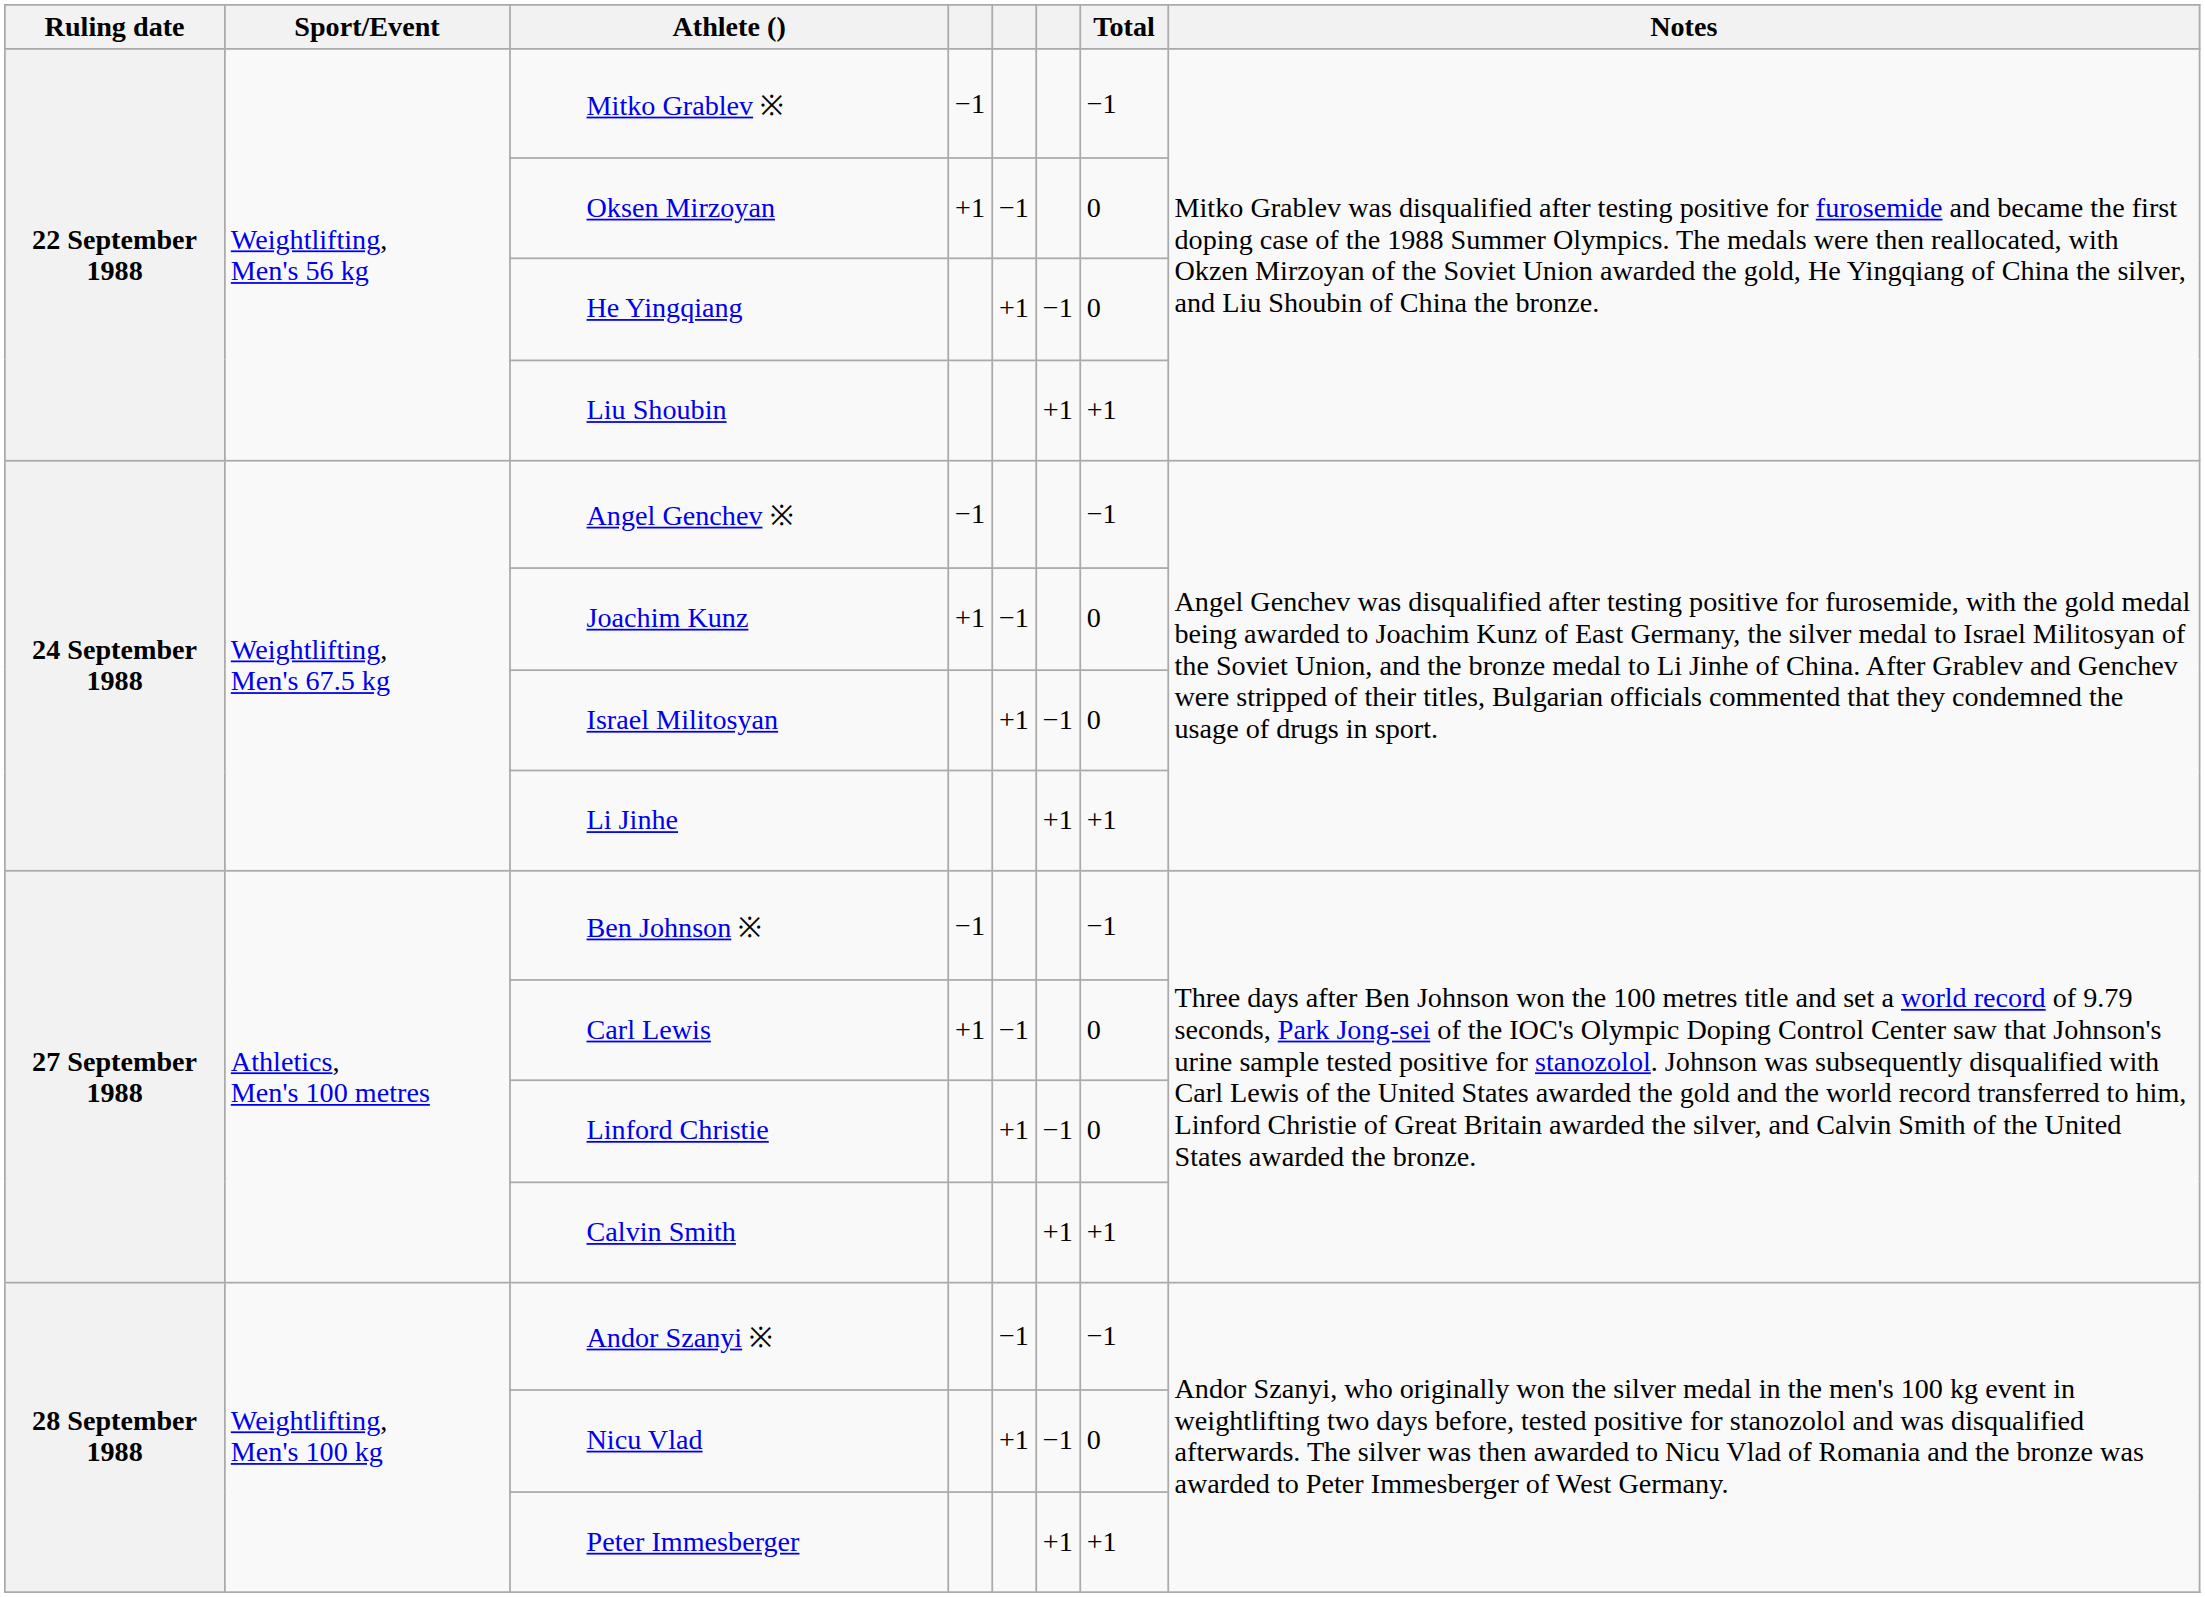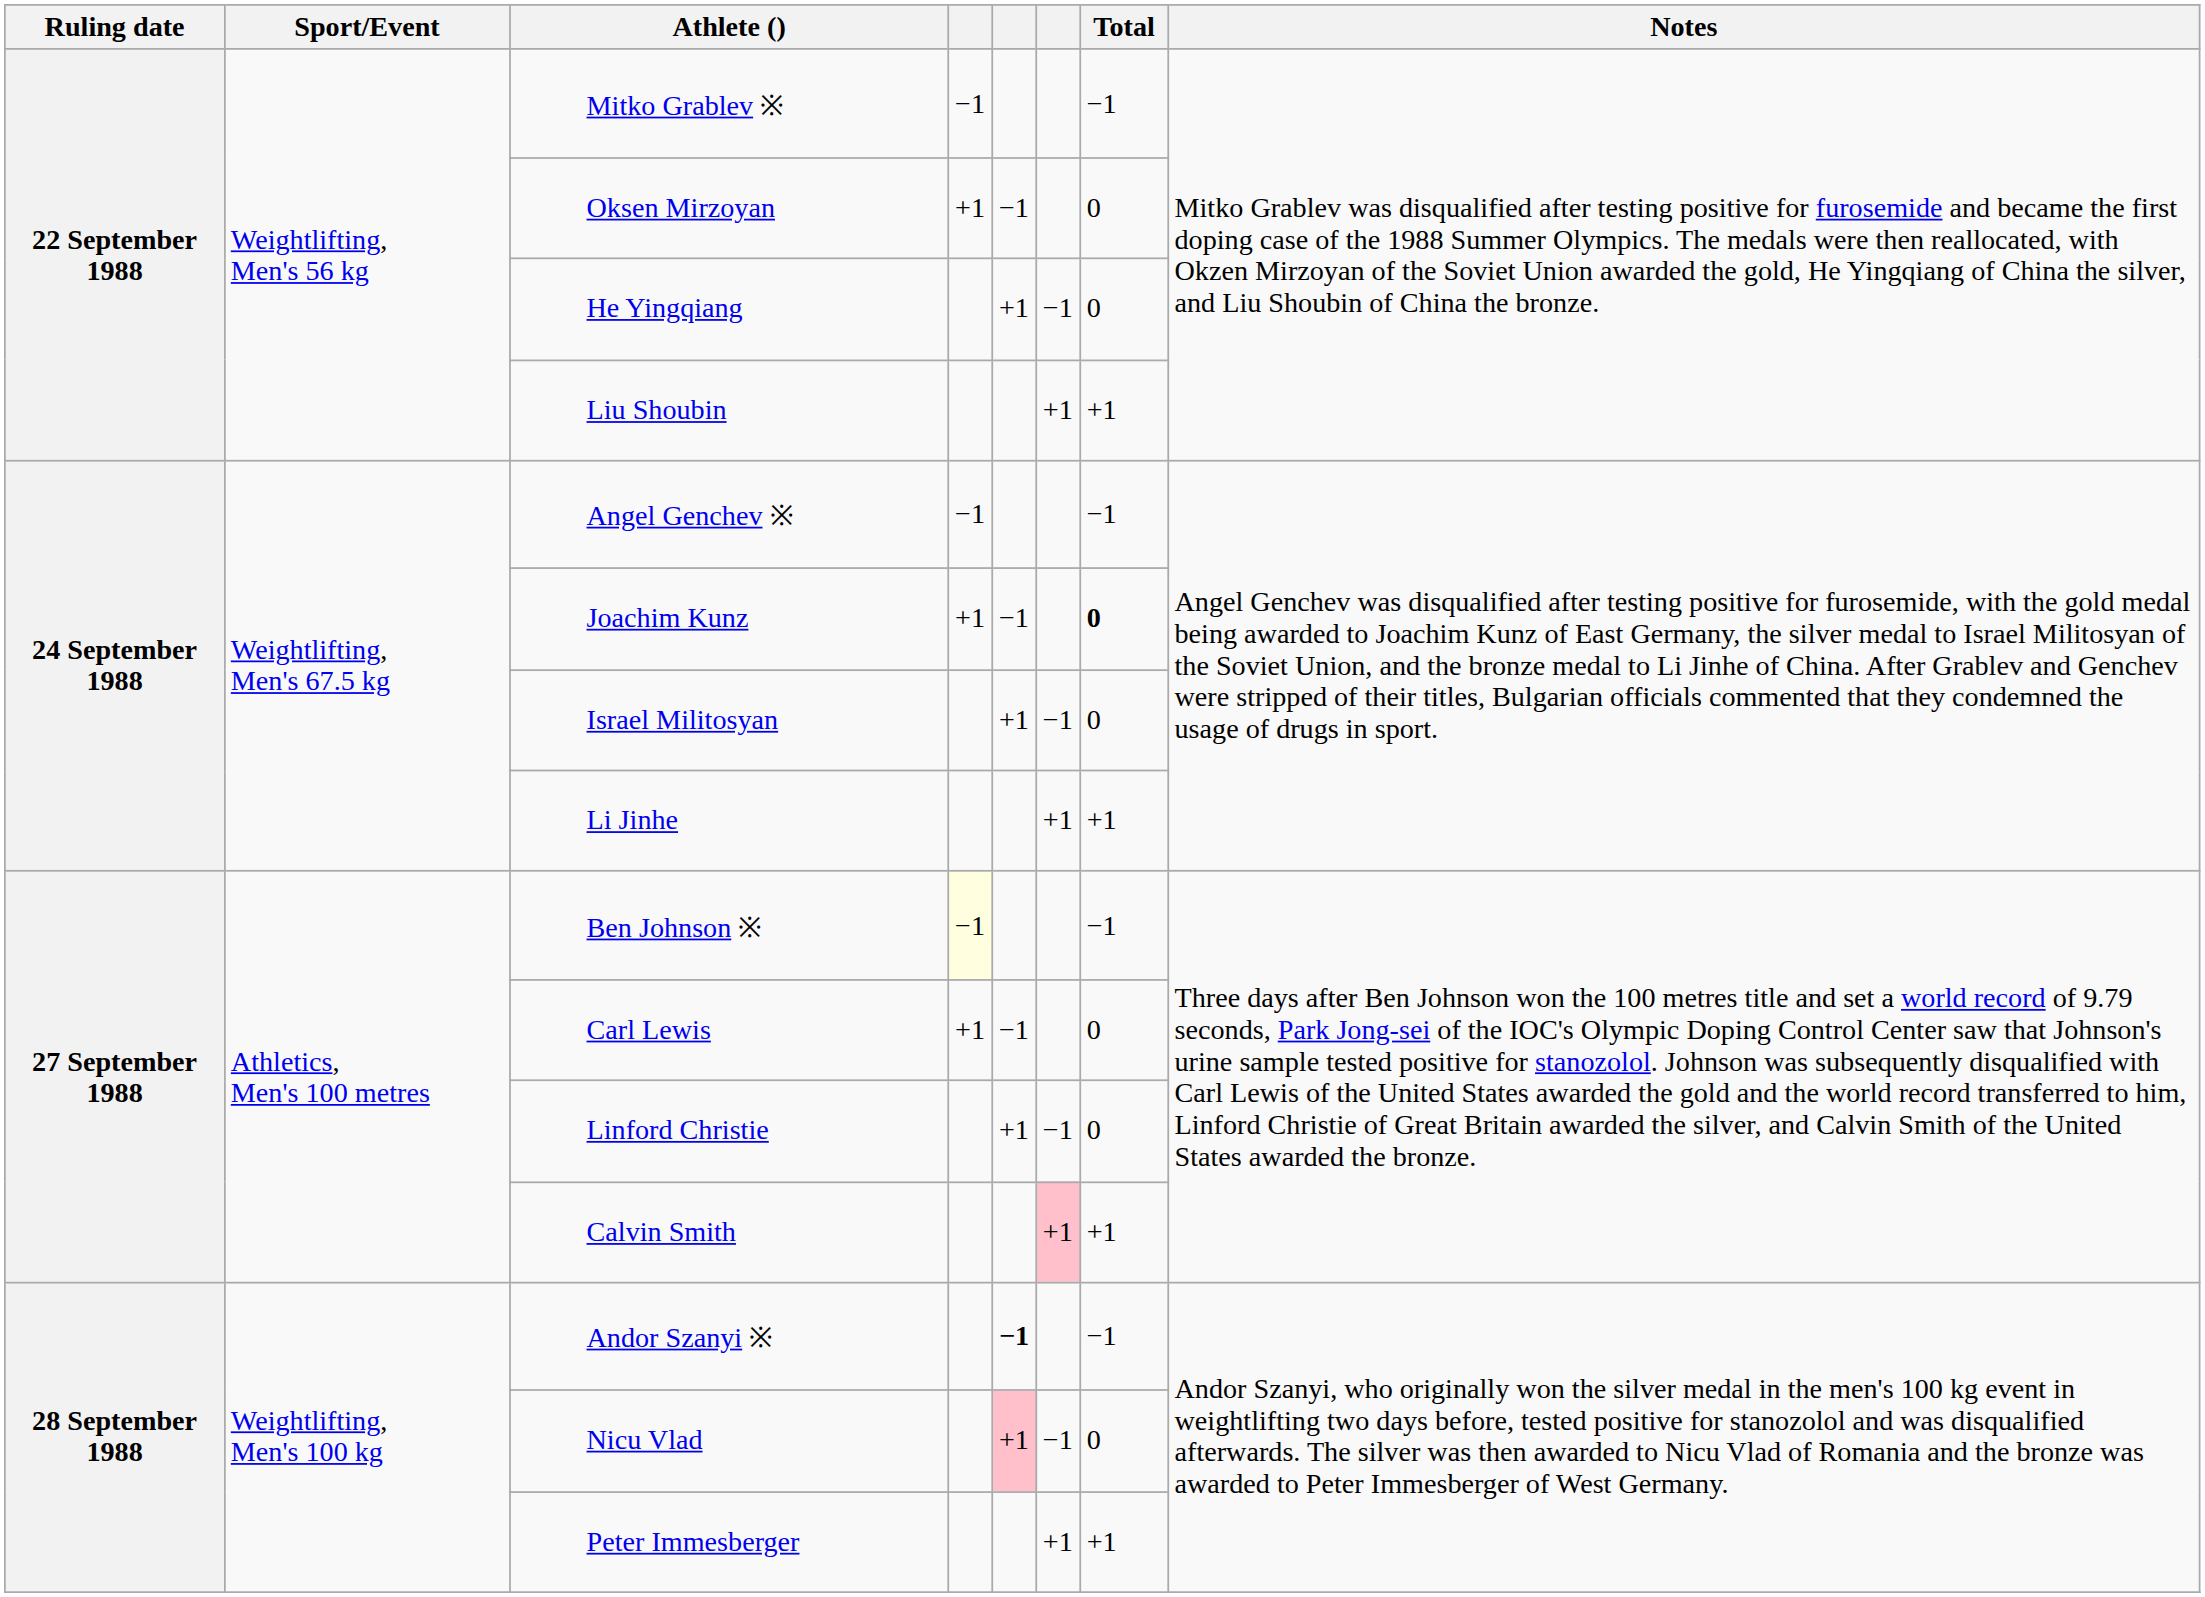(1094, 618) normal -> (1094, 618) bold
(970, 925) no background -> (970, 925) lightyellow background
(1058, 1231) no background -> (1058, 1231) pink background
(1014, 1336) normal -> (1014, 1336) bold
(1014, 1440) no background -> (1014, 1440) pink background
